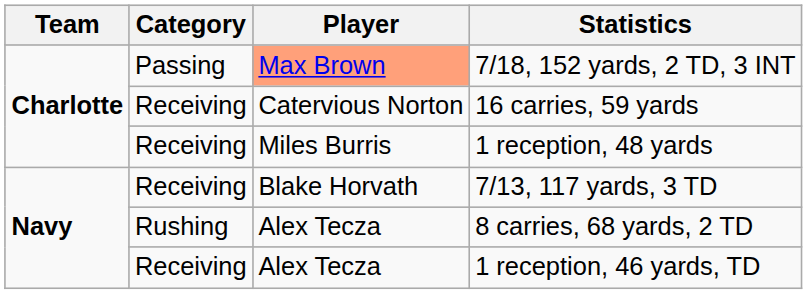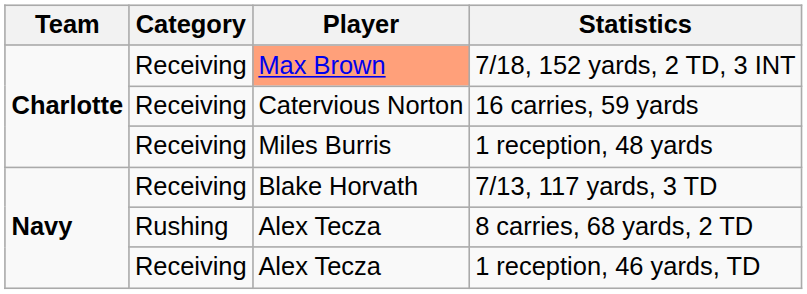(180, 65) Passing -> (191, 65) Receiving
